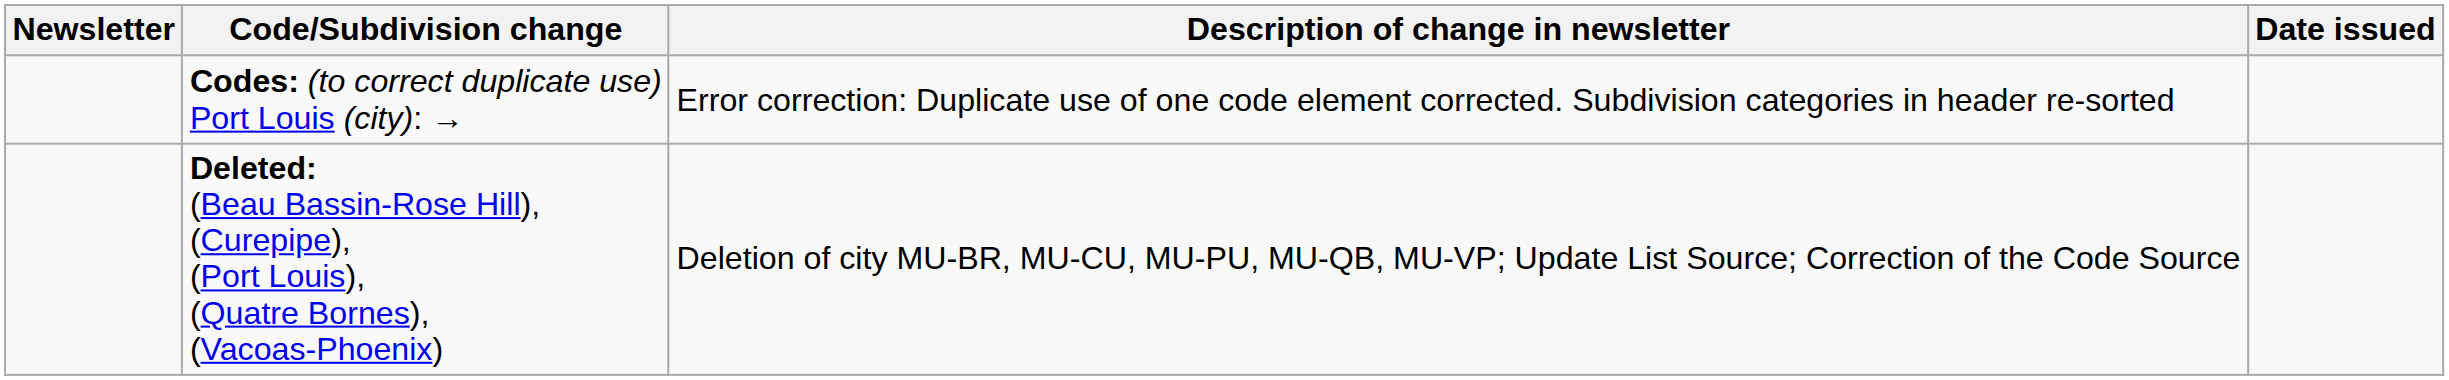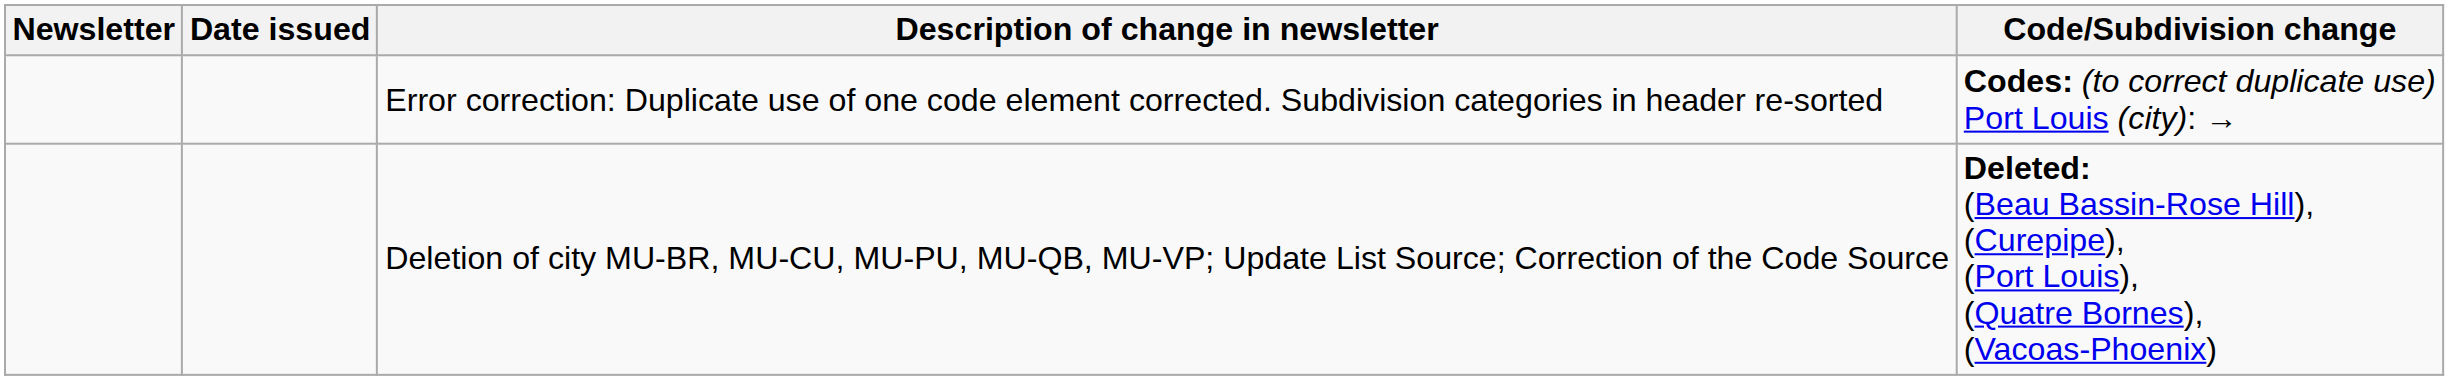columns swapped: (2345, 30) <-> (426, 30)
